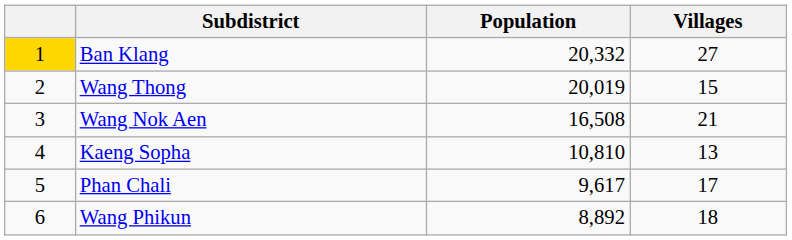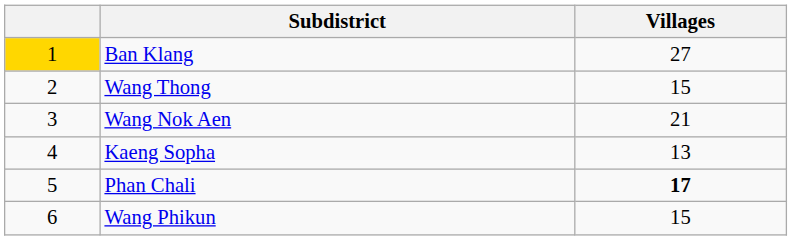- column: (528, 21)
(708, 185) normal -> (680, 185) bold
(708, 217) 18 -> (680, 217) 15
